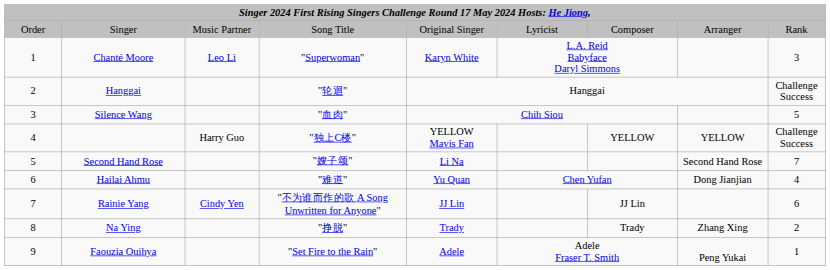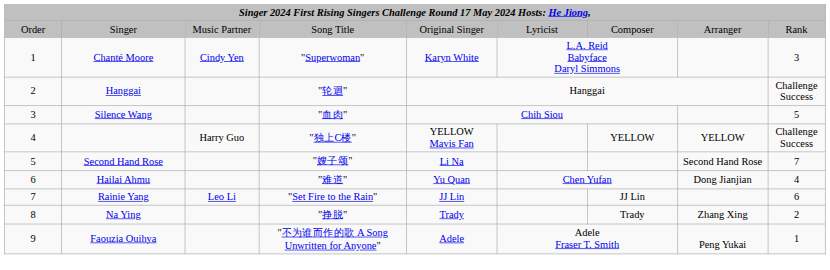(222, 57) Leo Li -> (222, 57) Cindy Yen
(222, 204) Cindy Yen -> (222, 197) Leo Li
(333, 204) "不为谁而作的歌 A Song Unwritten for Anyone" -> (333, 197) "Set Fire to the Rain"
(333, 251) "Set Fire to the Rain" -> (333, 239) "不为谁而作的歌 A Song Unwritten for Anyone"
